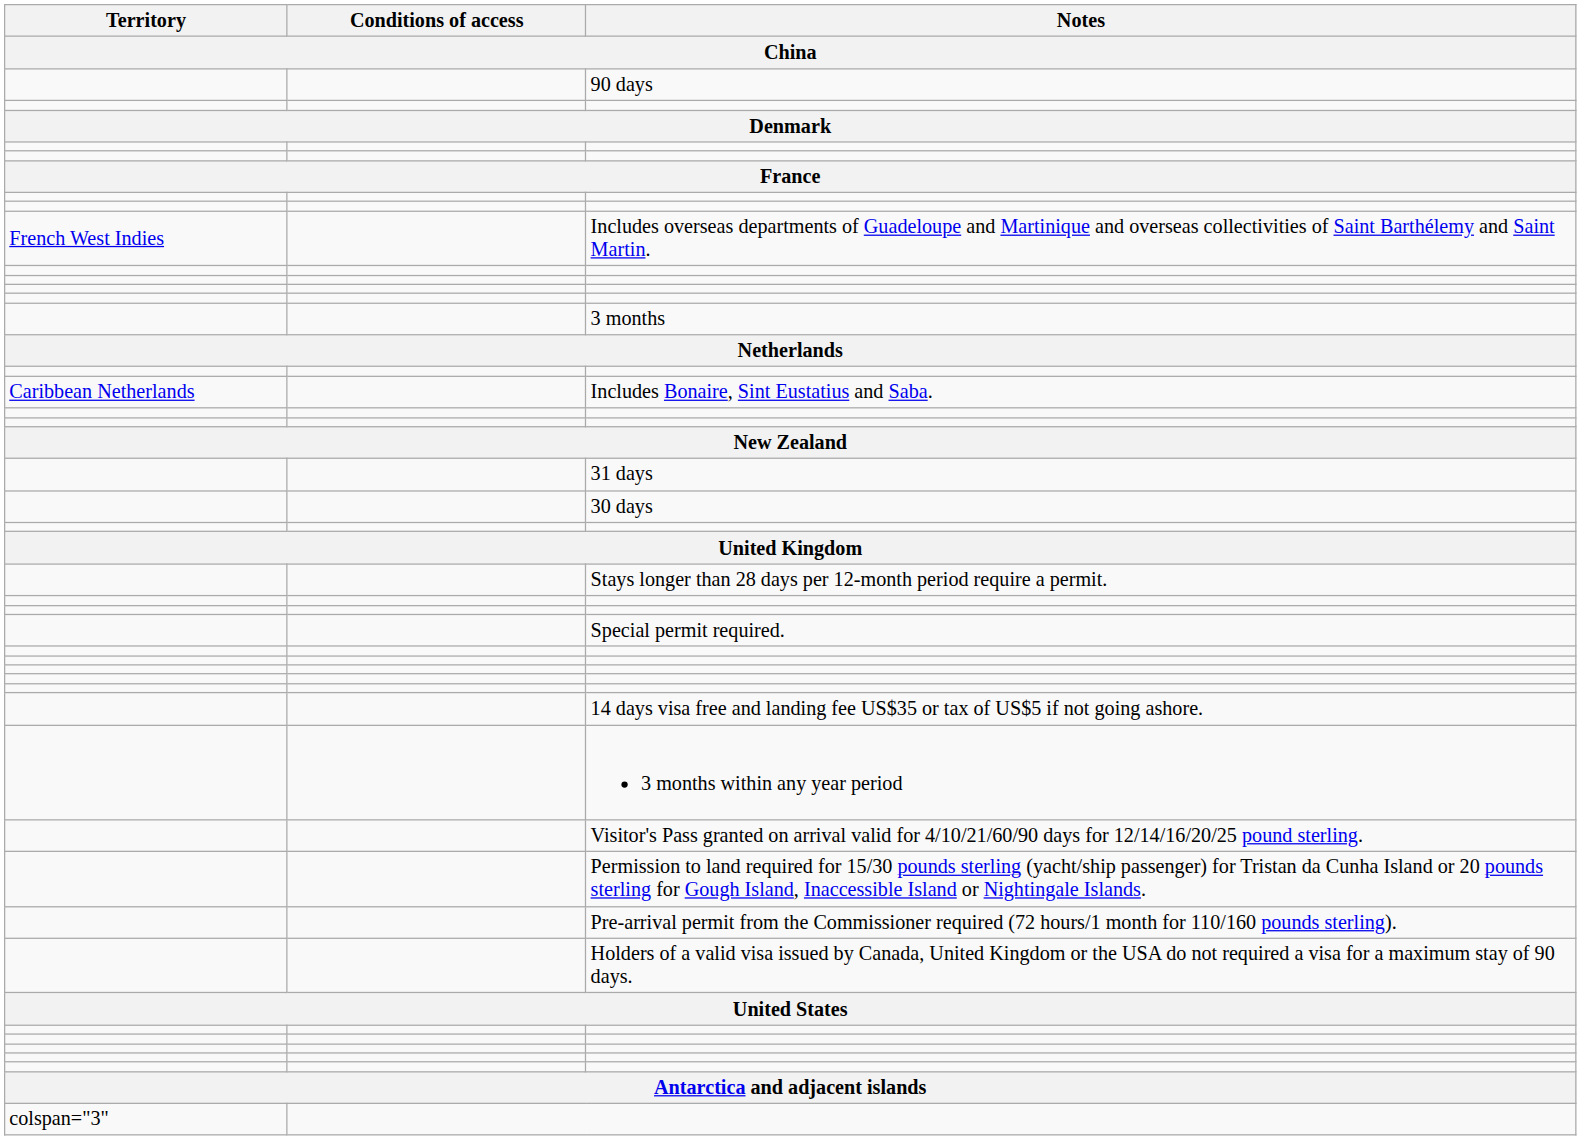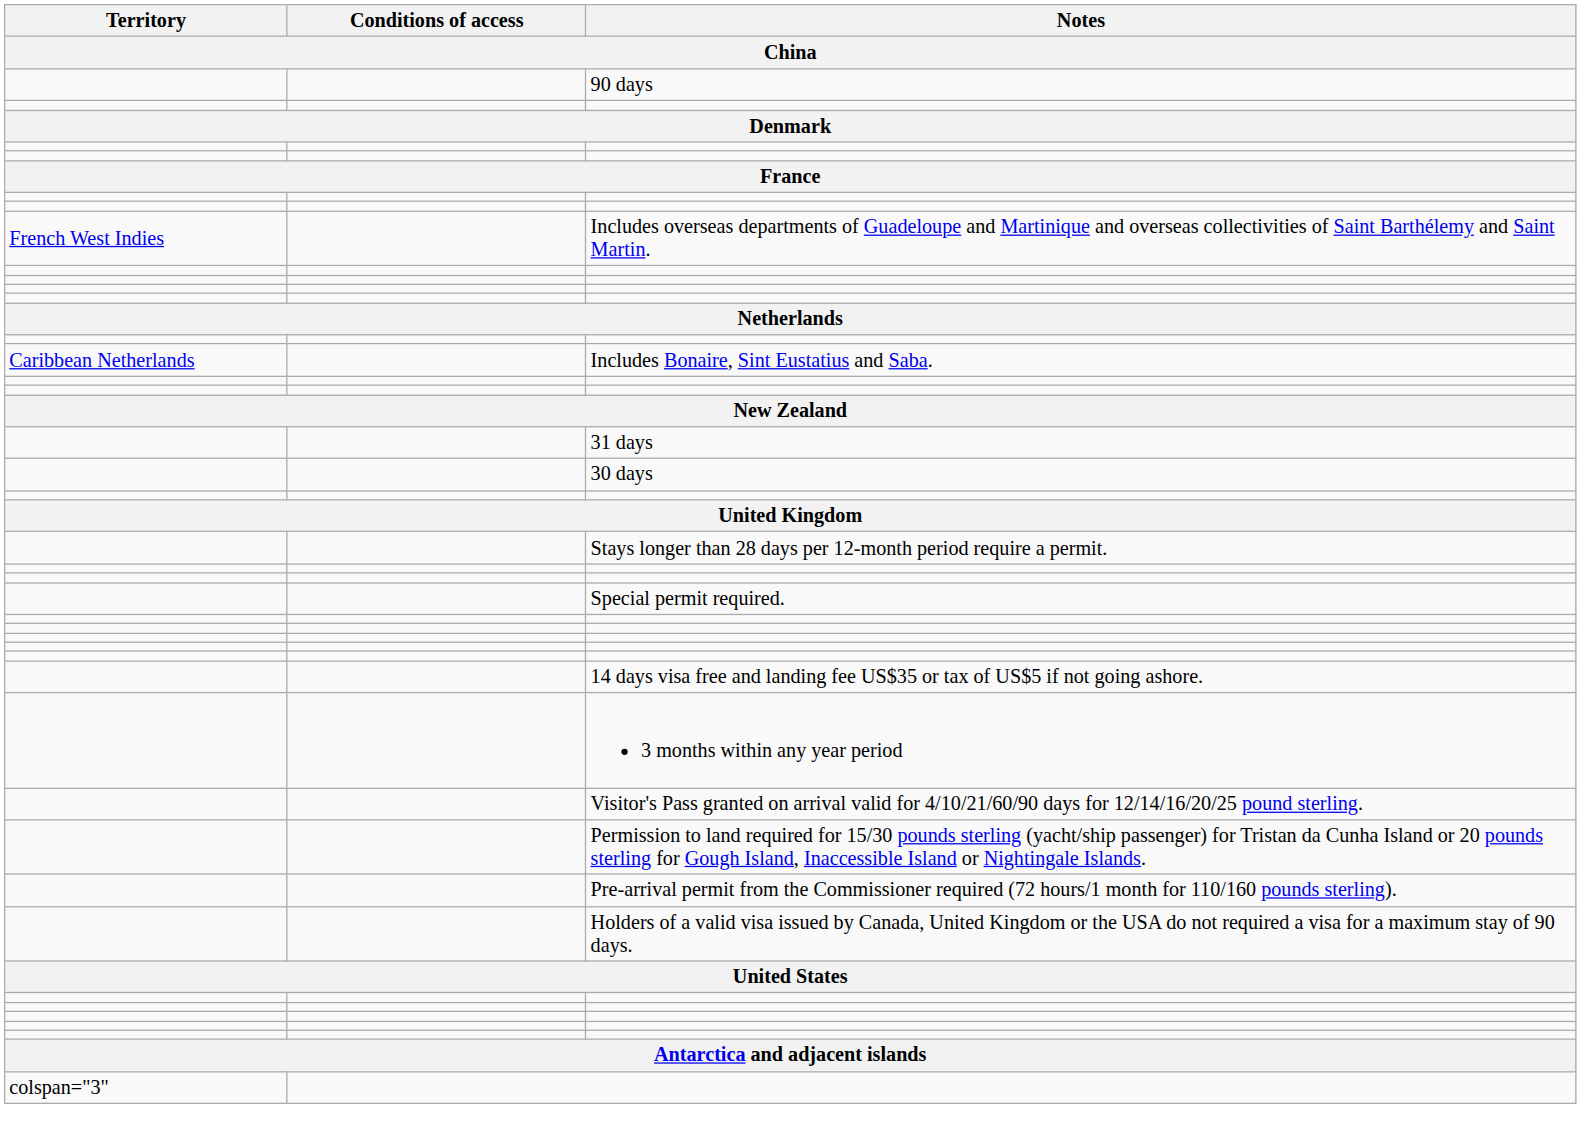- row: (146, 319)
